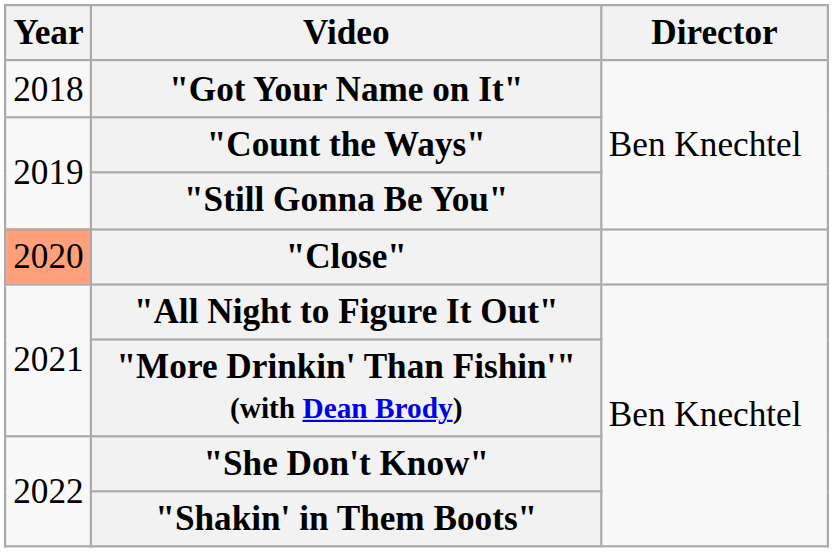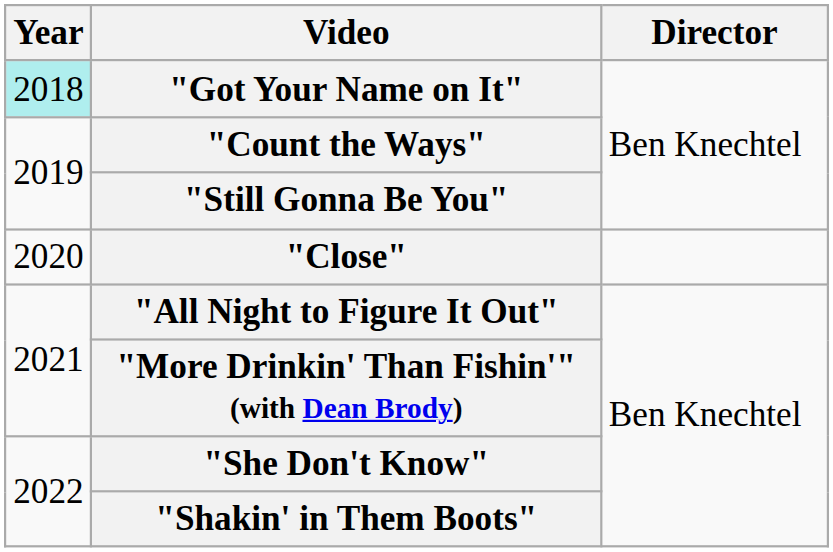(48, 88) no background -> (48, 88) paleturquoise background
(48, 255) lightsalmon background -> (48, 255) no background
